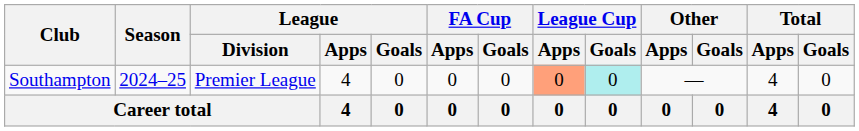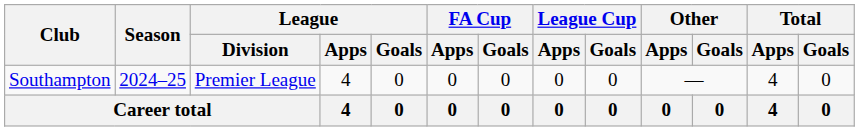(559, 79) lightsalmon background -> (559, 79) no background
(613, 79) paleturquoise background -> (613, 79) no background
